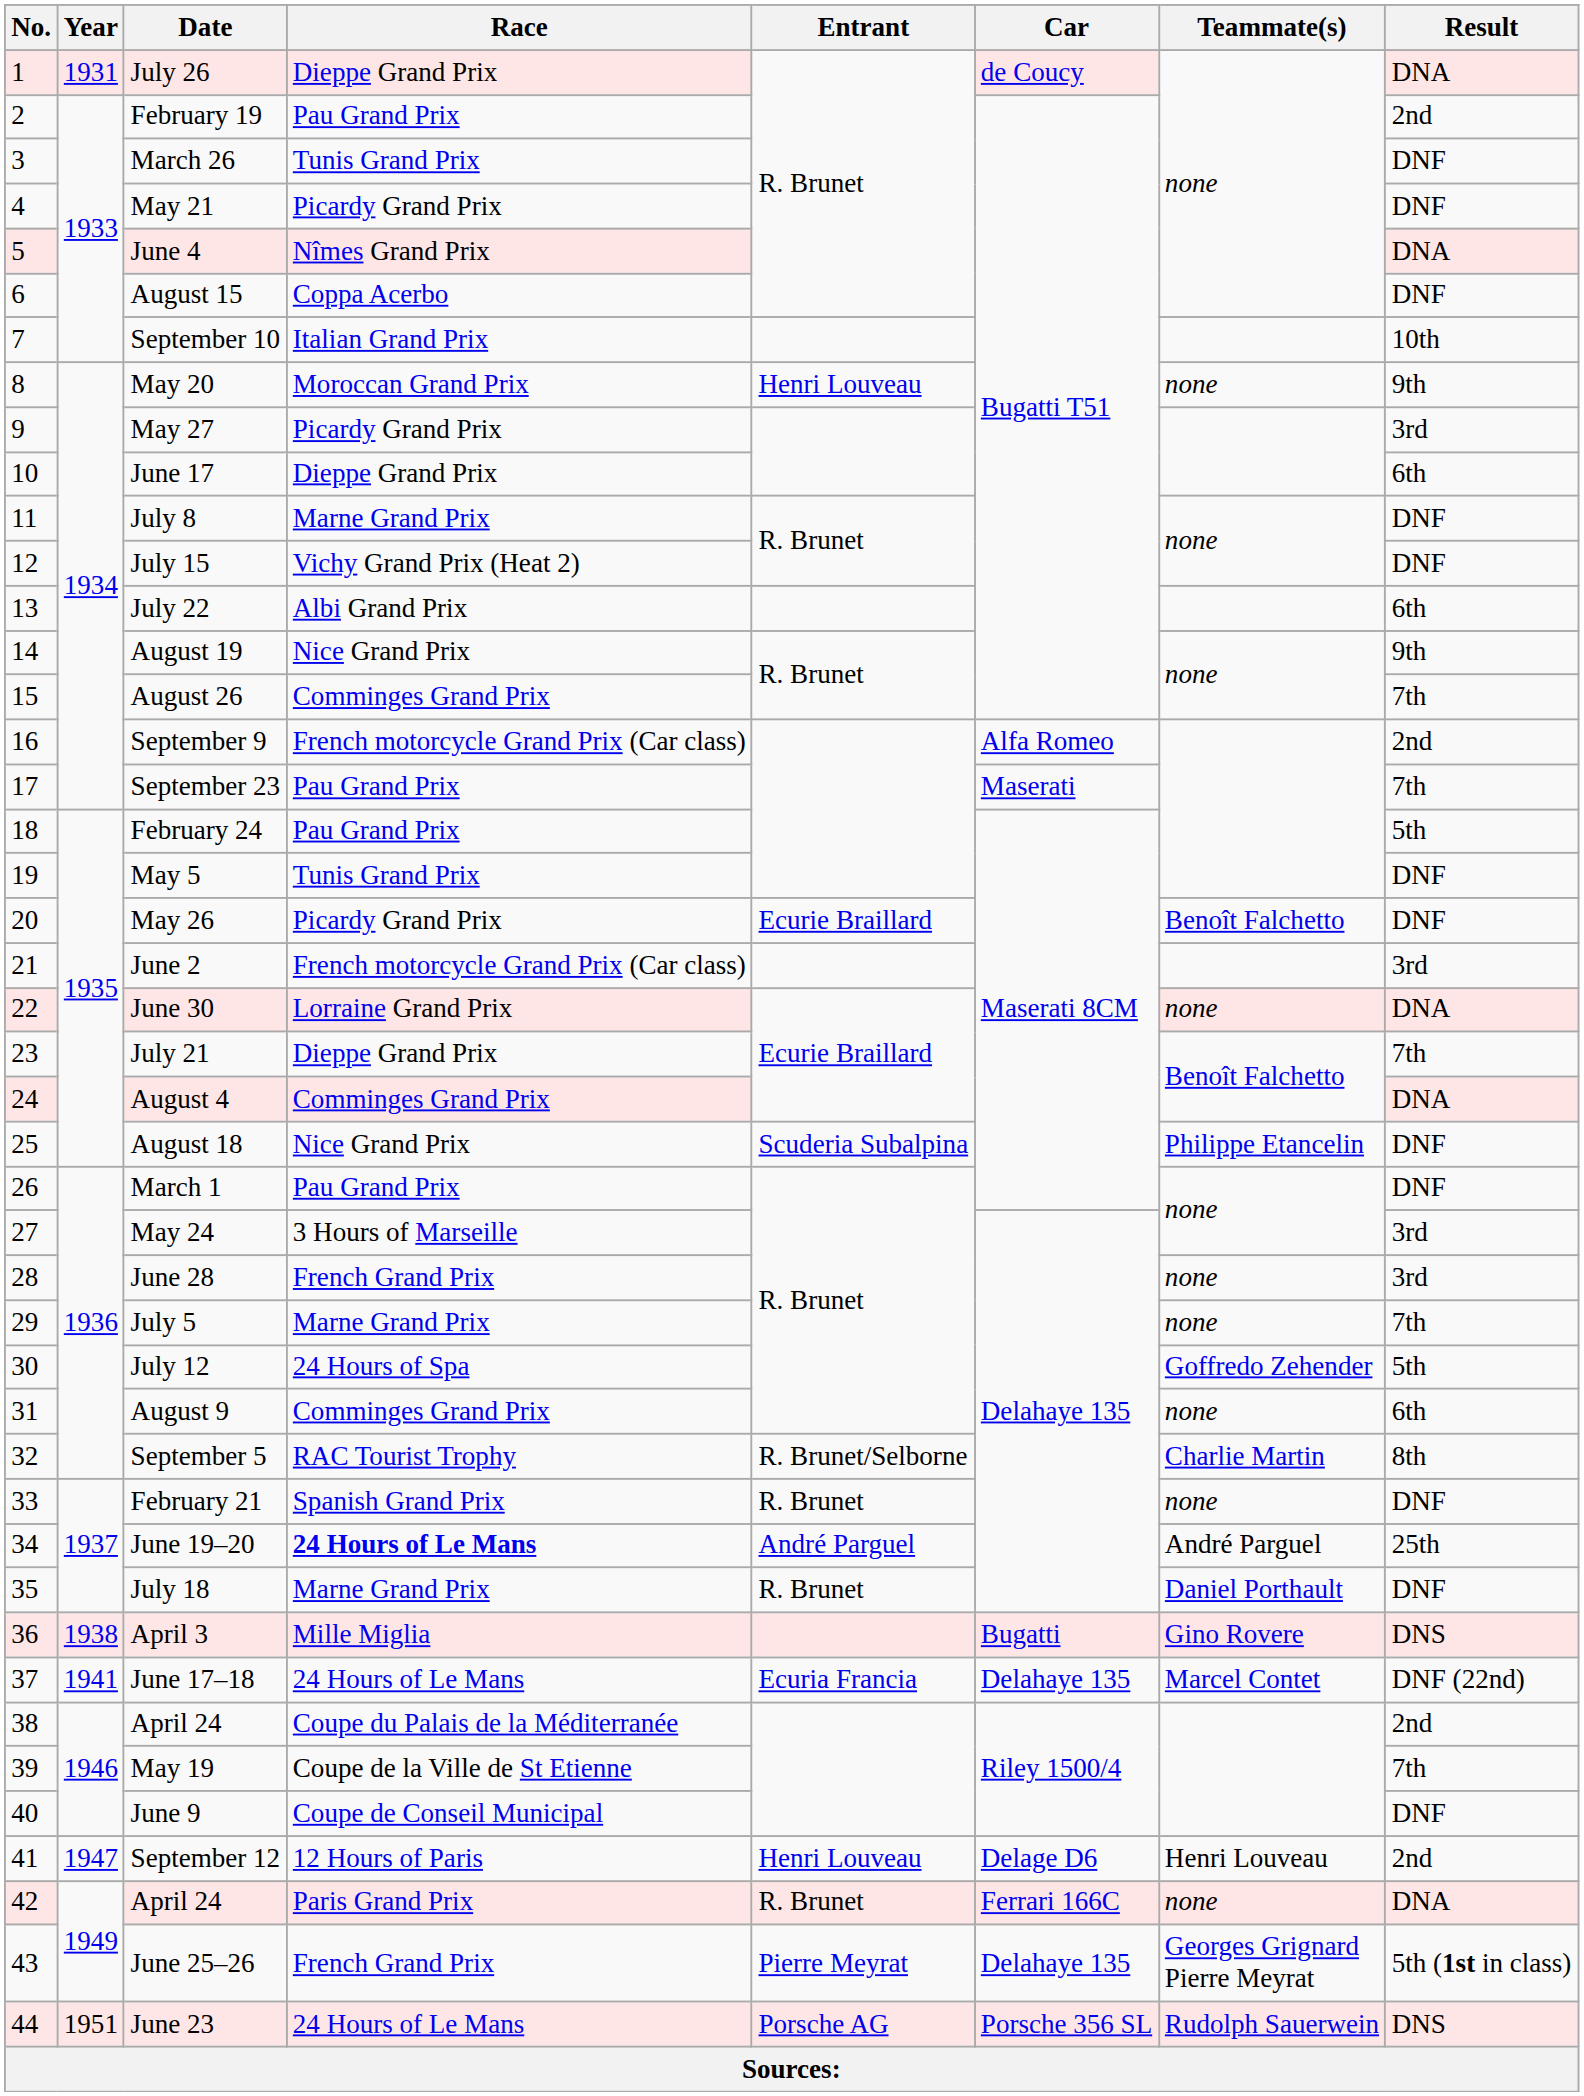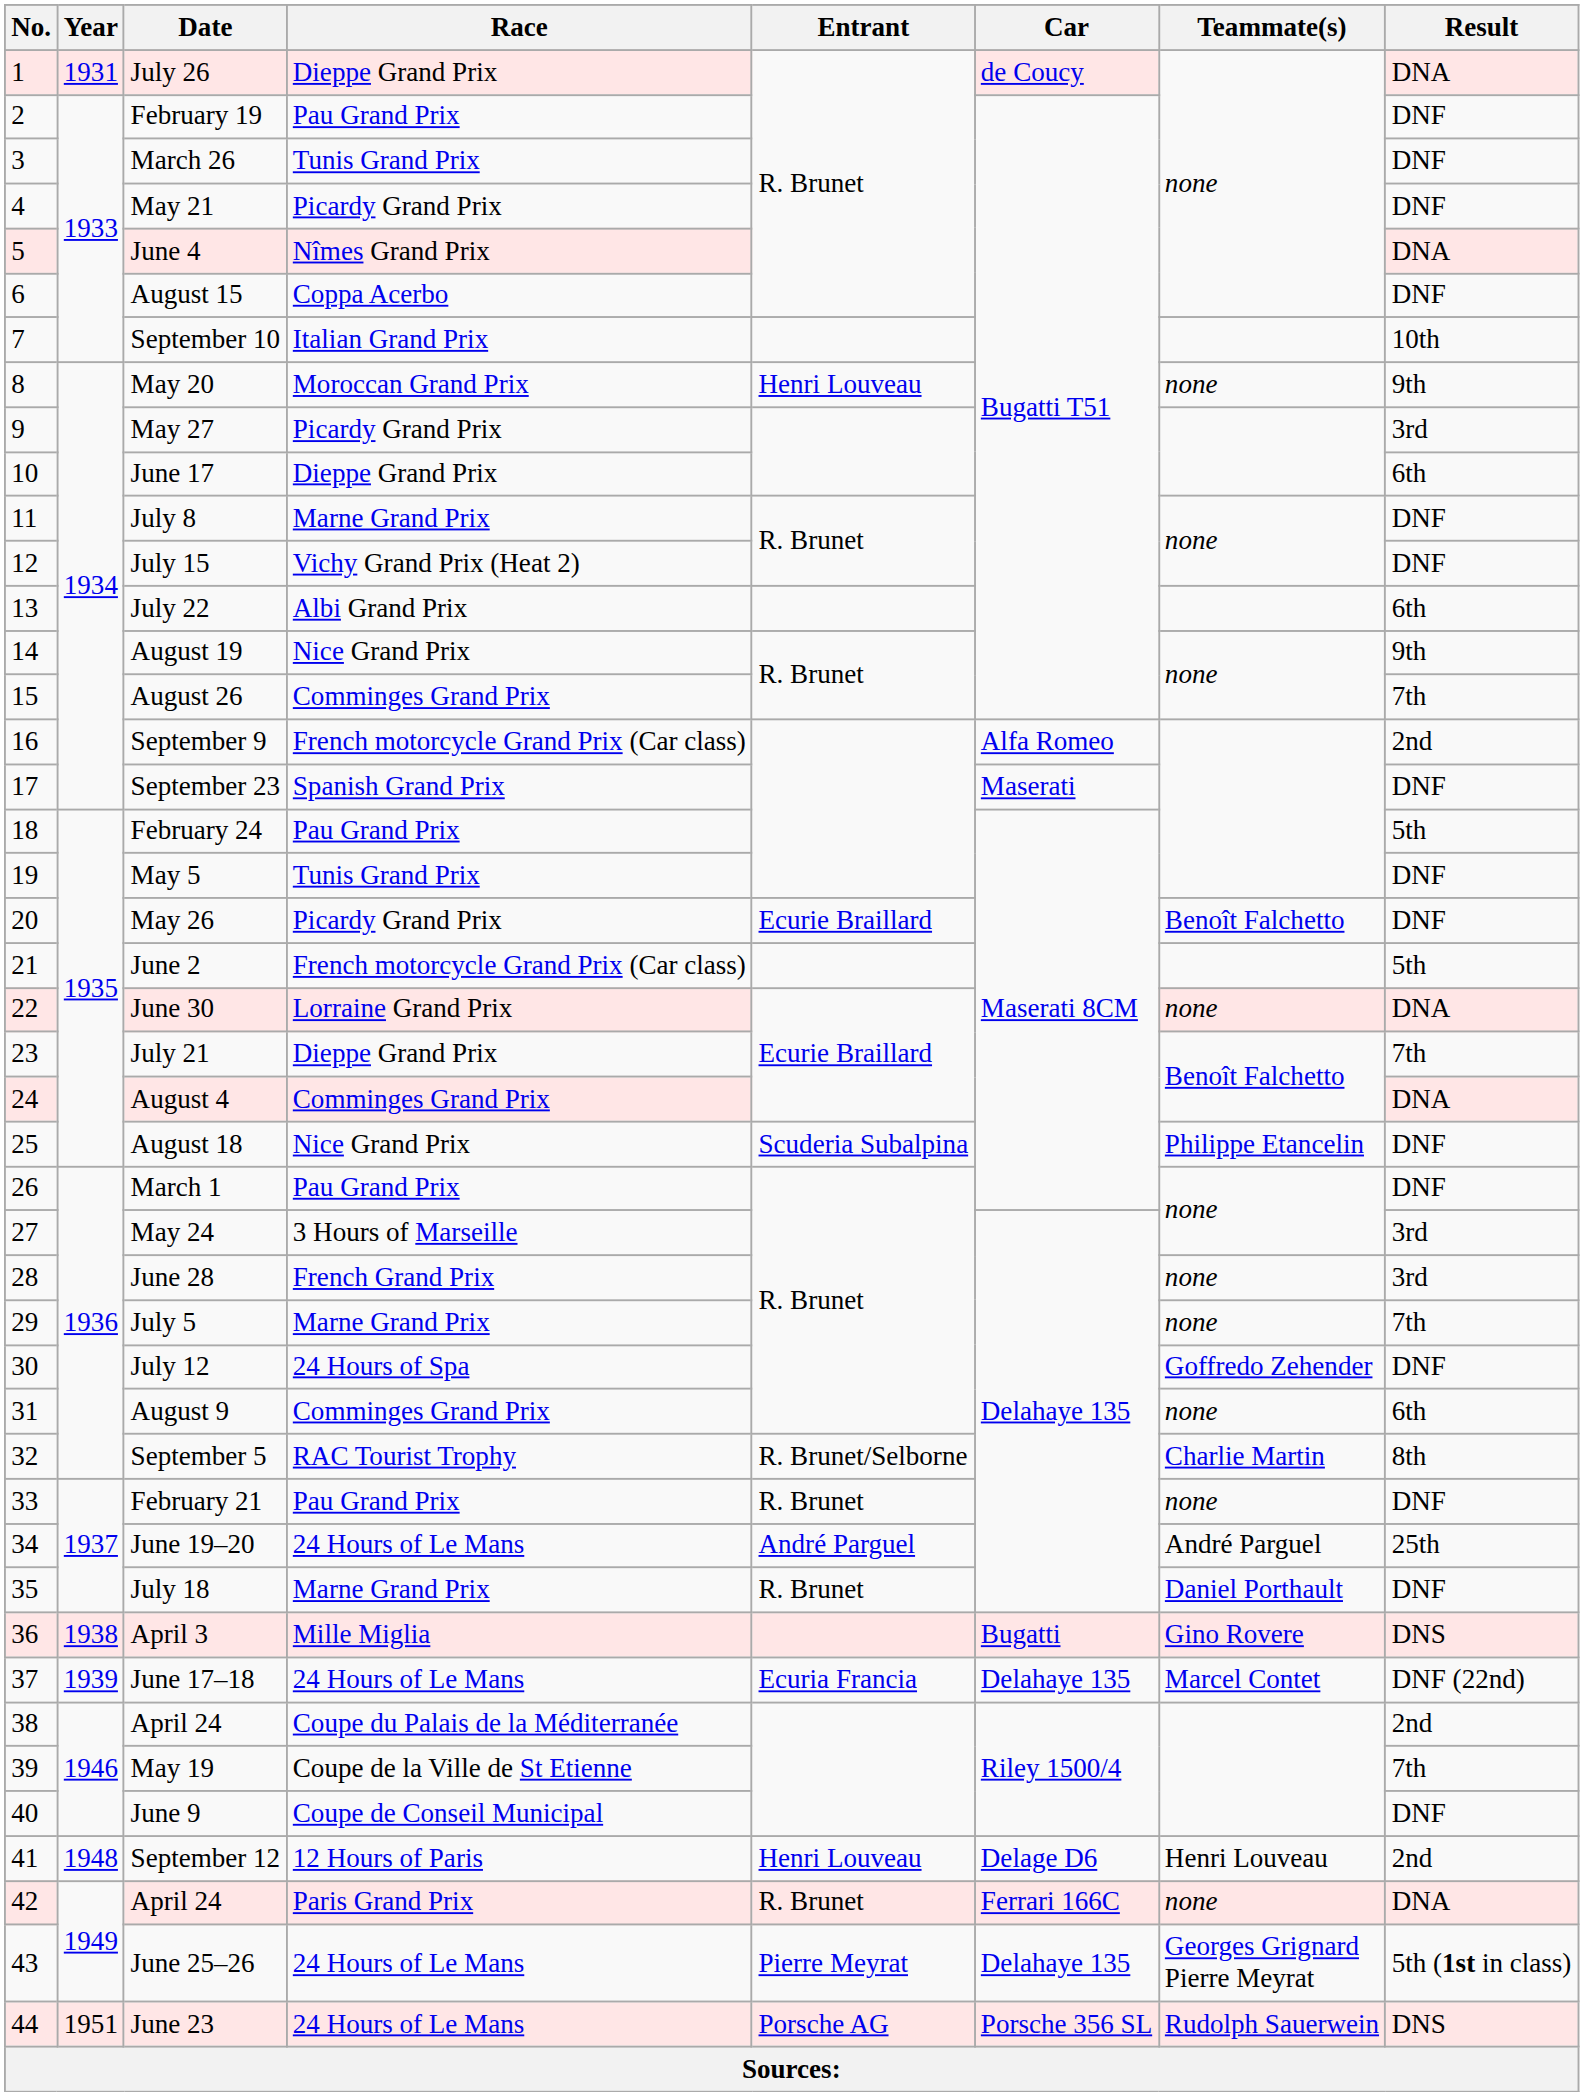(1412, 116) 2nd -> (1419, 116) DNF
(376, 786) Pau Grand Prix -> (399, 786) Spanish Grand Prix
(1409, 786) 7th -> (1419, 786) DNF
(1410, 964) 3rd -> (1409, 964) 5th
(1409, 1366) 5th -> (1419, 1366) DNF
(399, 1500) Spanish Grand Prix -> (376, 1500) Pau Grand Prix
(415, 1545) bold -> (409, 1545) normal
(91, 1679) 1941 -> (91, 1679) 1939
(91, 1857) 1947 -> (91, 1857) 1948
(393, 1963) French Grand Prix -> (409, 1963) 24 Hours of Le Mans
